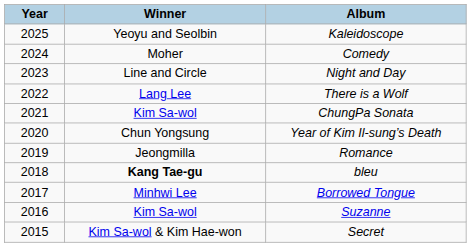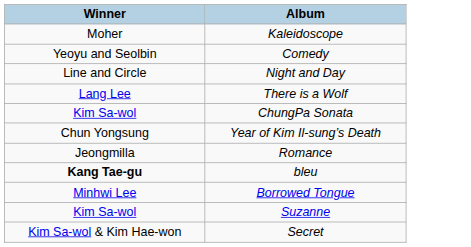- column: (35, 14)
(165, 34) Yeoyu and Seolbin -> (105, 34) Moher
(165, 53) Moher -> (105, 53) Yeoyu and Seolbin
